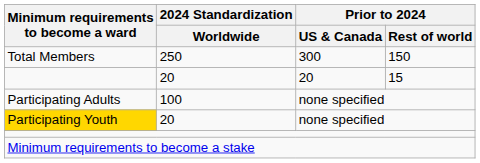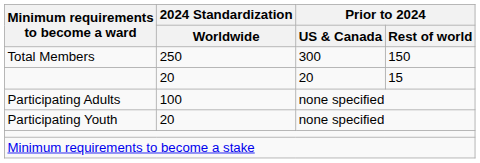(62, 120) gold background -> (62, 120) no background
